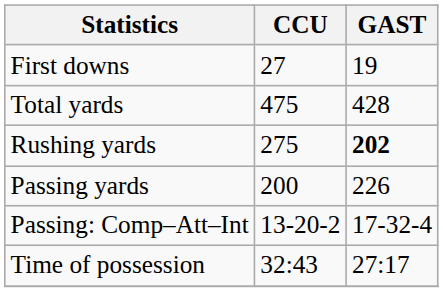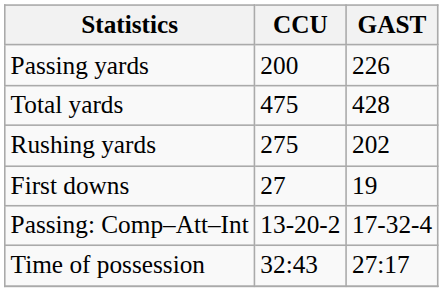rows swapped: (70, 64) <-> (80, 185)
(371, 145) bold -> (371, 145) normal
